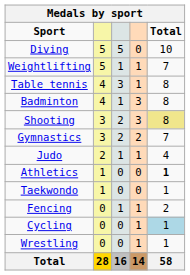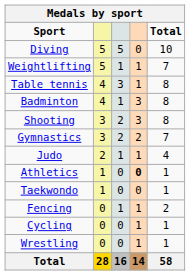(166, 120) khaki background -> (166, 120) no background
(138, 173) normal -> (138, 173) bold
(166, 173) bold -> (166, 173) normal
(166, 226) lightblue background -> (166, 226) no background
